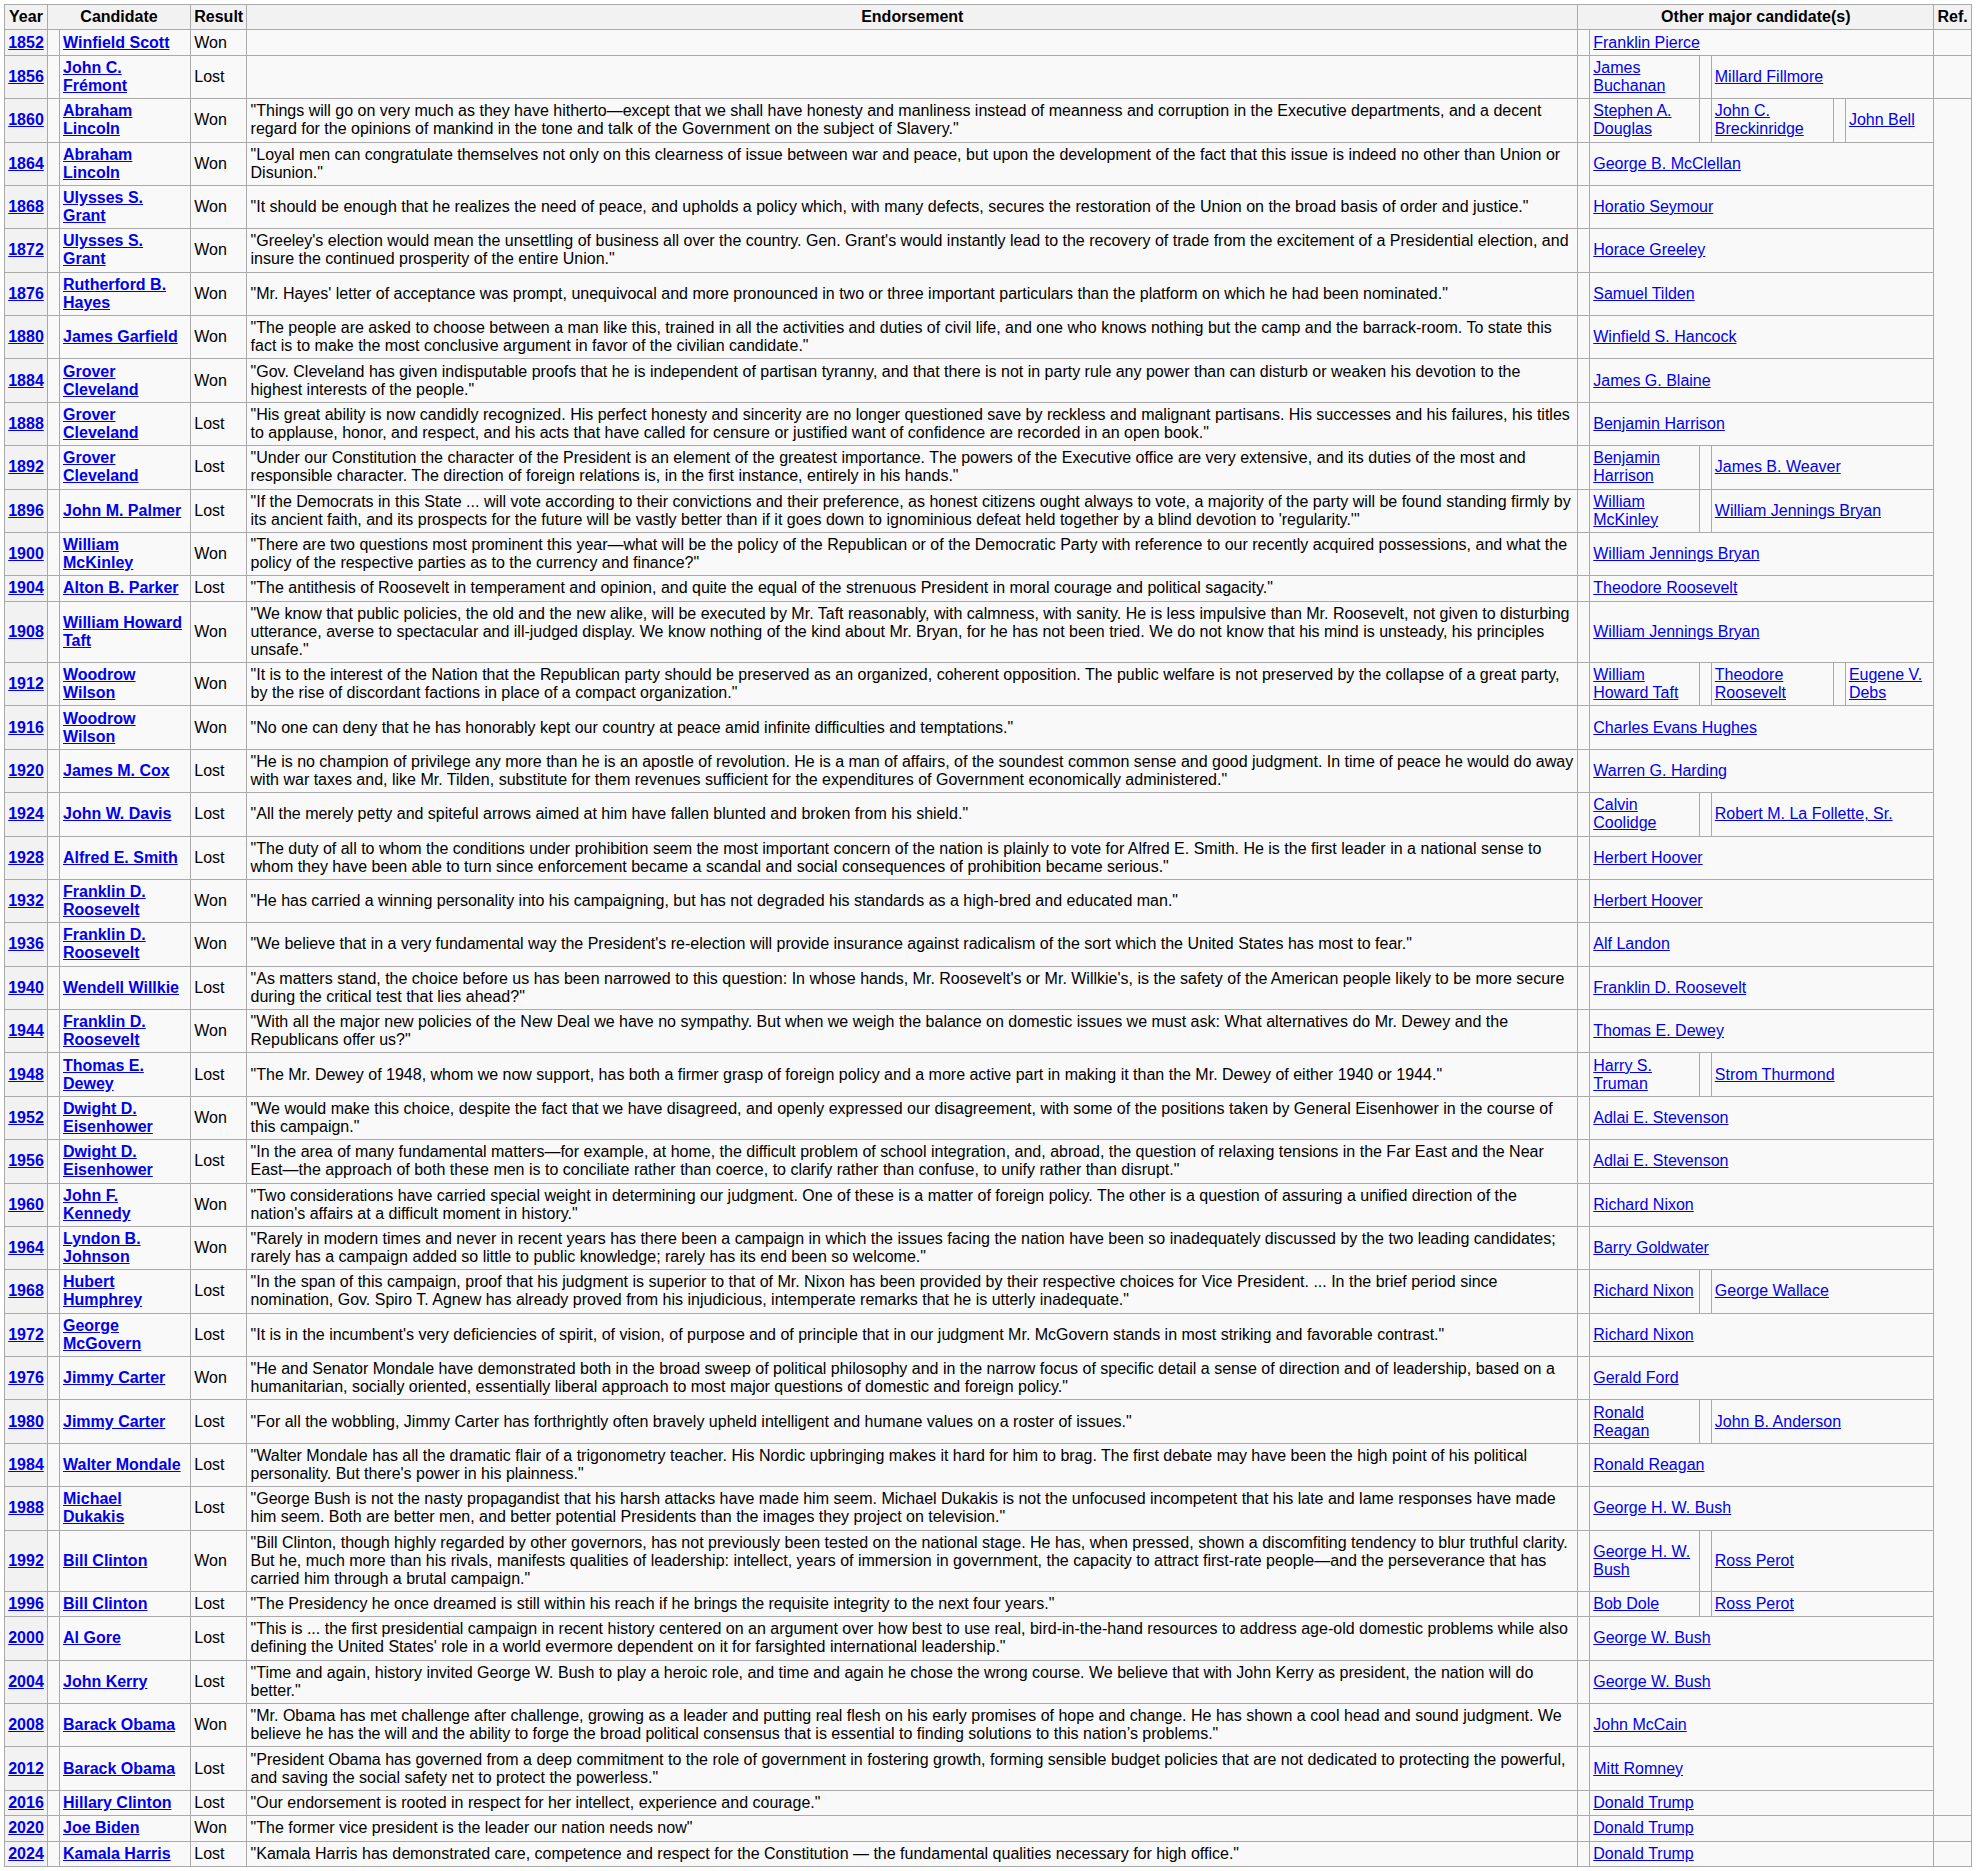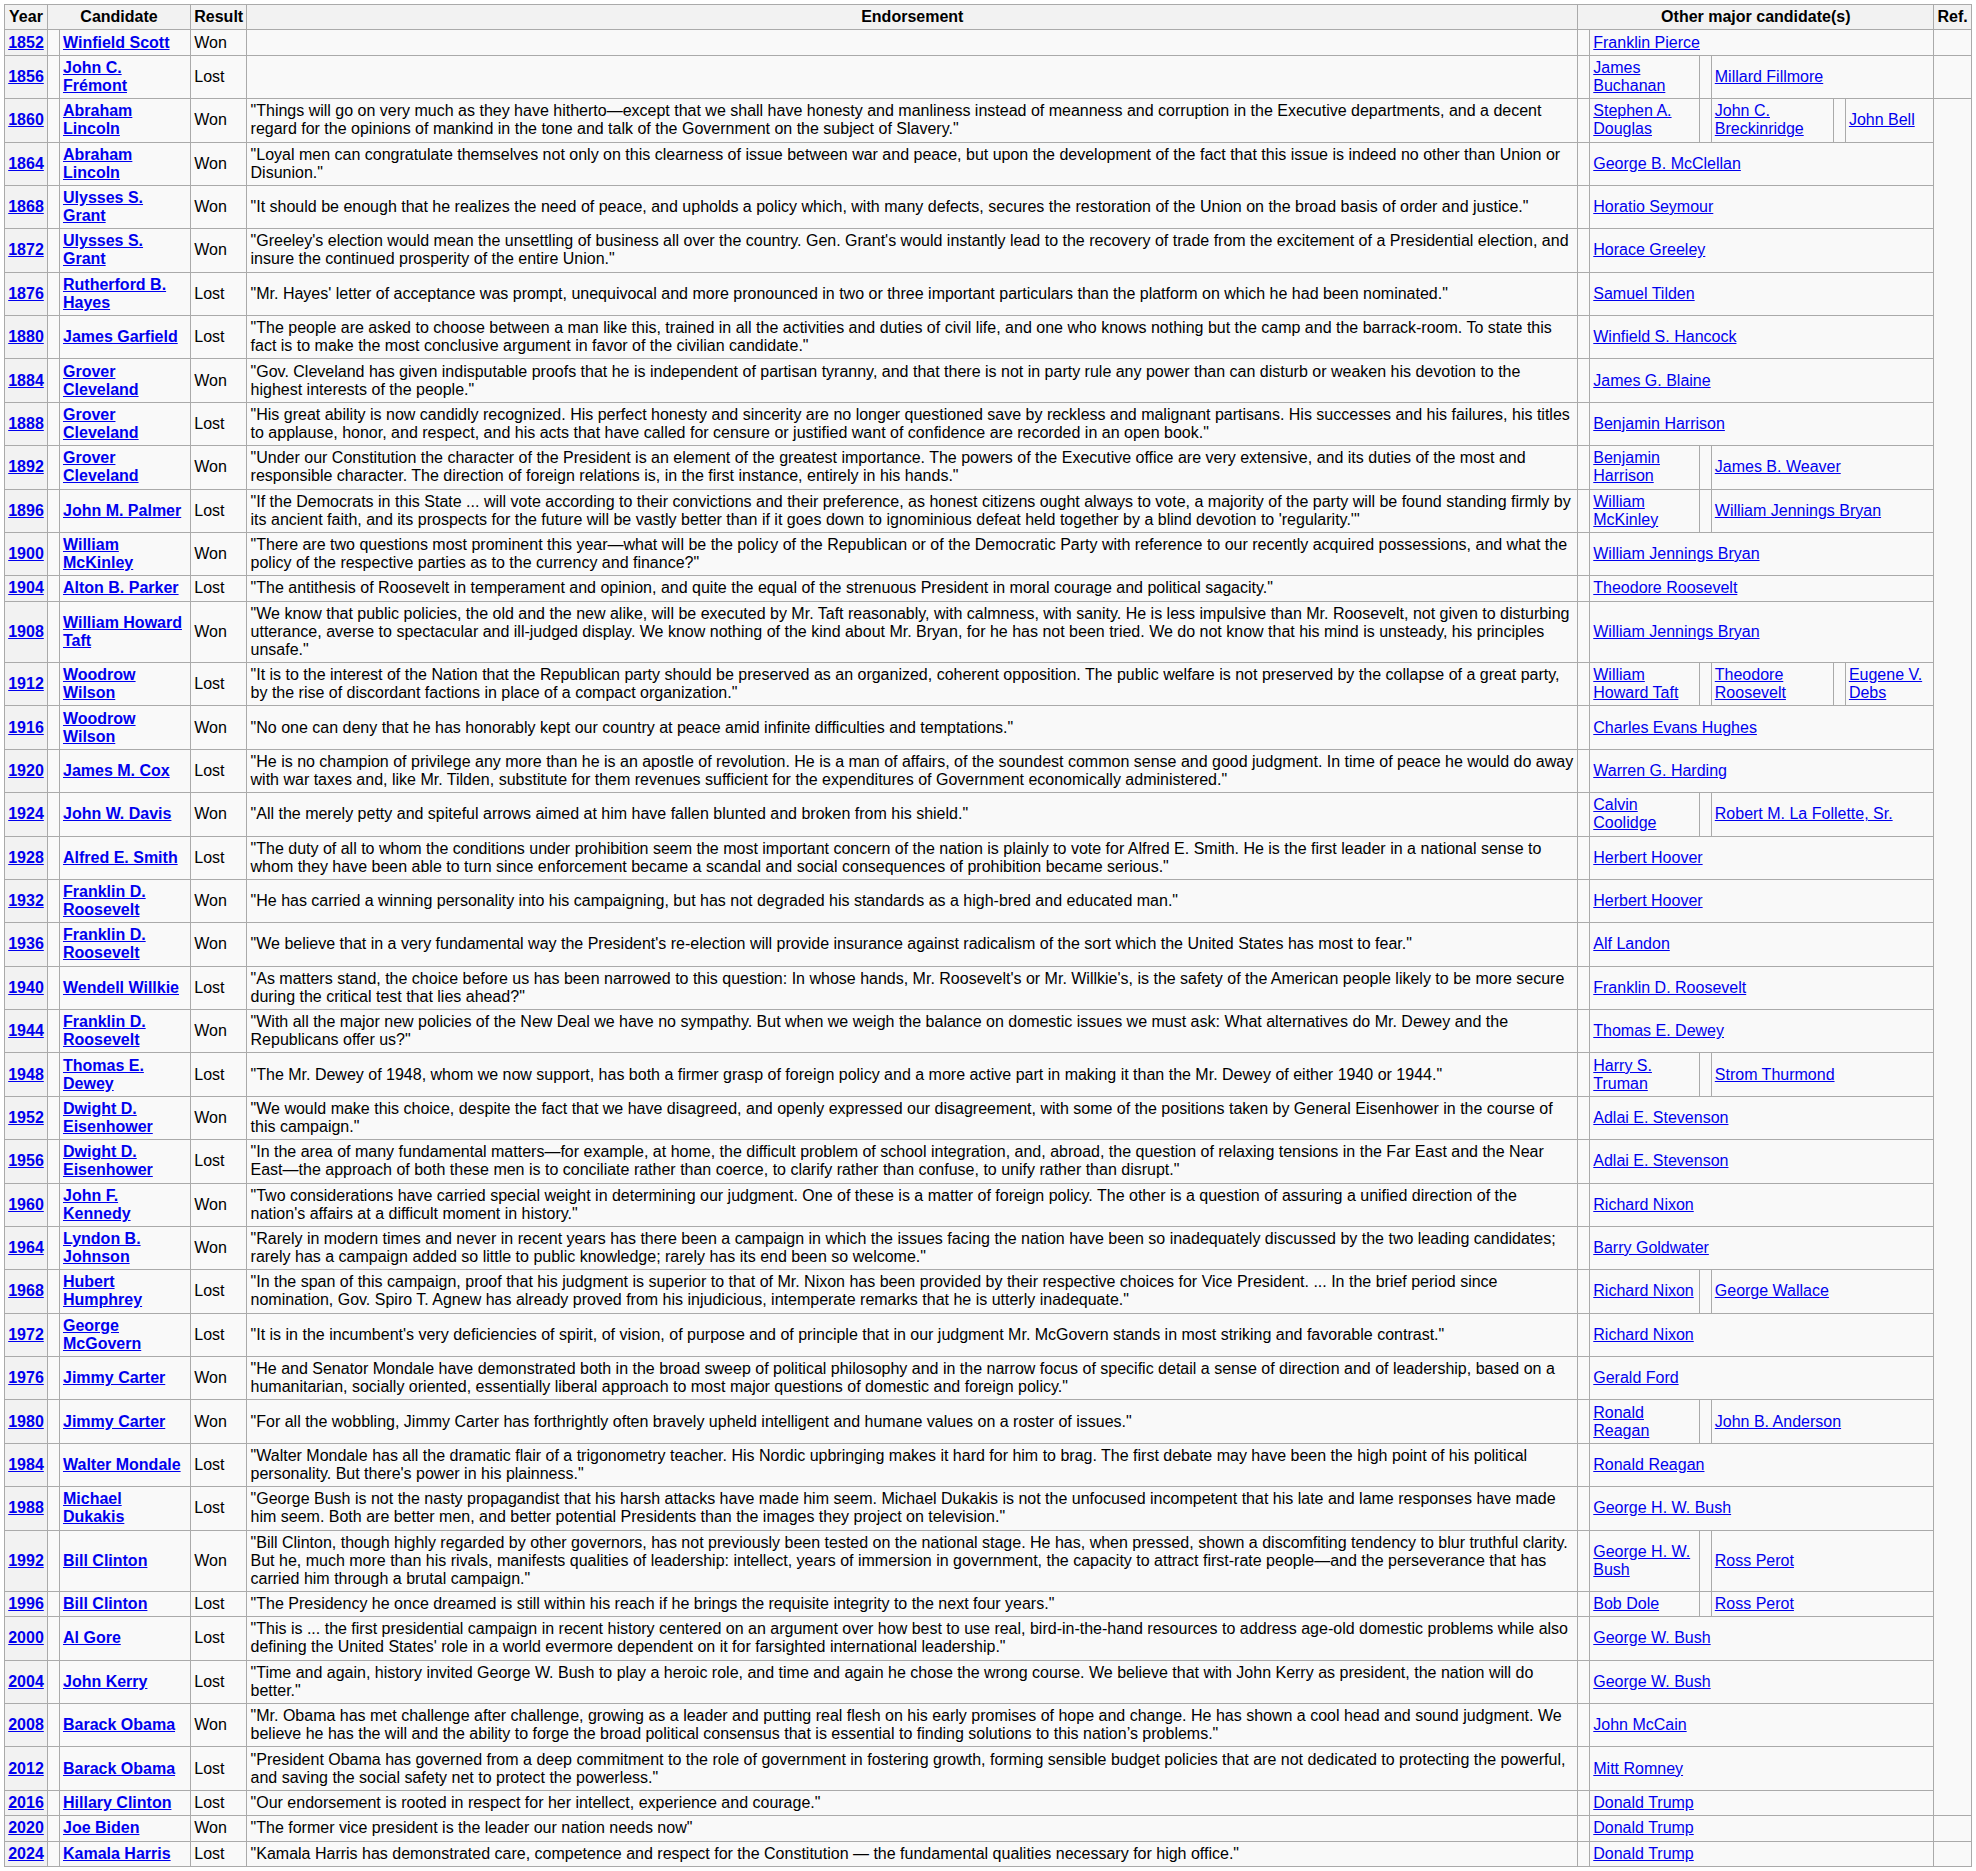(211, 293) Won -> (209, 293) Lost
(211, 337) Won -> (209, 337) Lost
(209, 467) Lost -> (211, 467) Won
(211, 684) Won -> (209, 684) Lost
(209, 814) Lost -> (211, 814) Won
(209, 1421) Lost -> (211, 1421) Won
